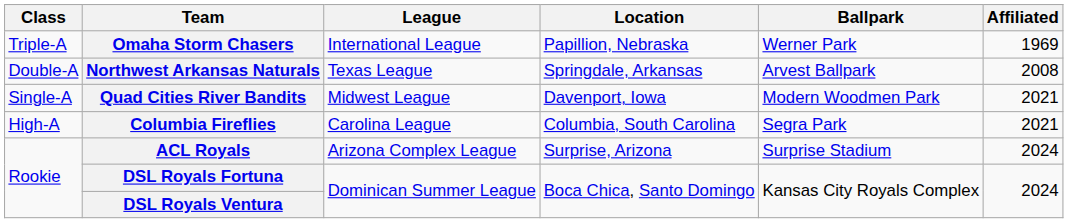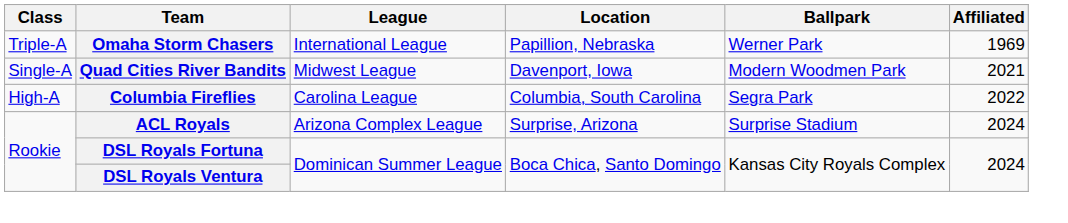- row: (203, 71)
(1040, 124) 2021 -> (1006, 97) 2022
